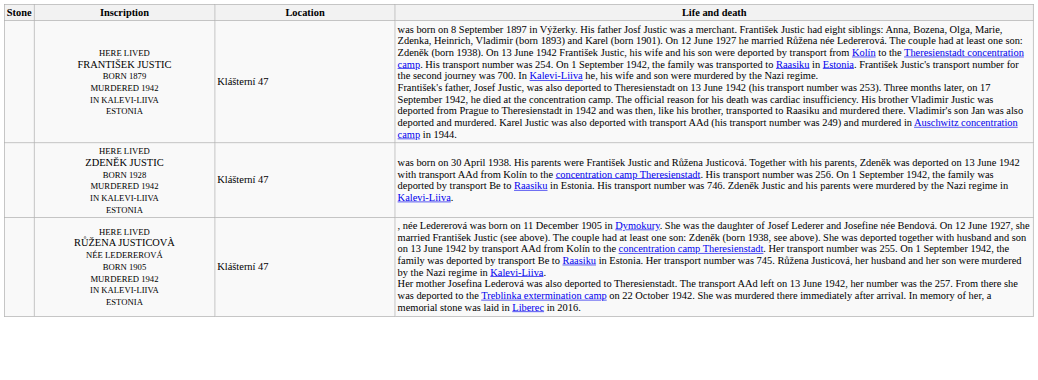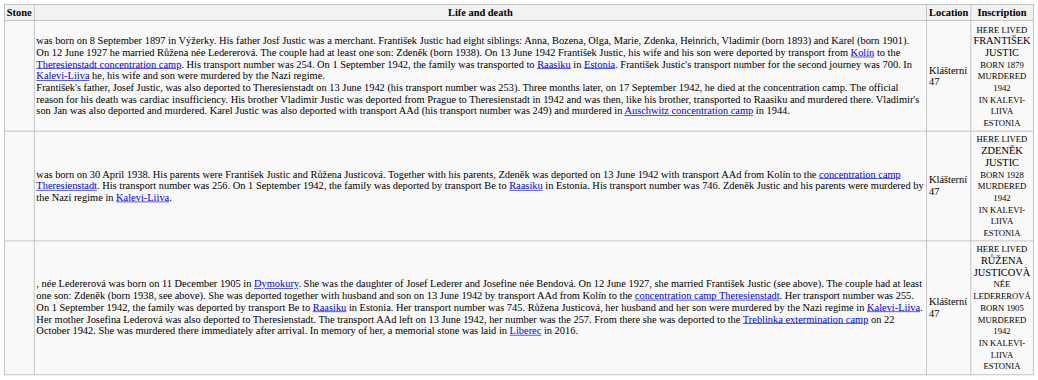columns swapped: (124, 12) <-> (714, 12)
